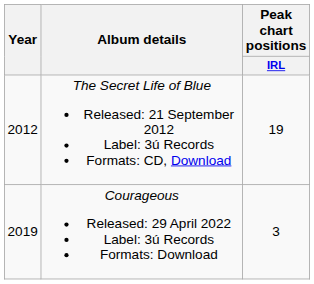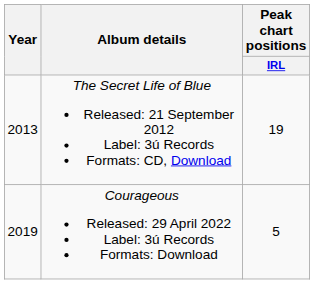(23, 129) 2012 -> (23, 129) 2013
(276, 232) 3 -> (276, 232) 5
